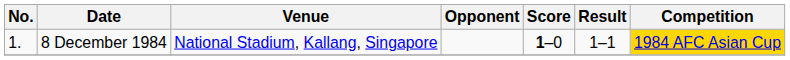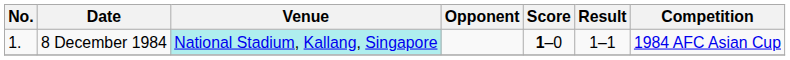(306, 42) no background -> (306, 42) paleturquoise background
(707, 42) gold background -> (707, 42) no background
